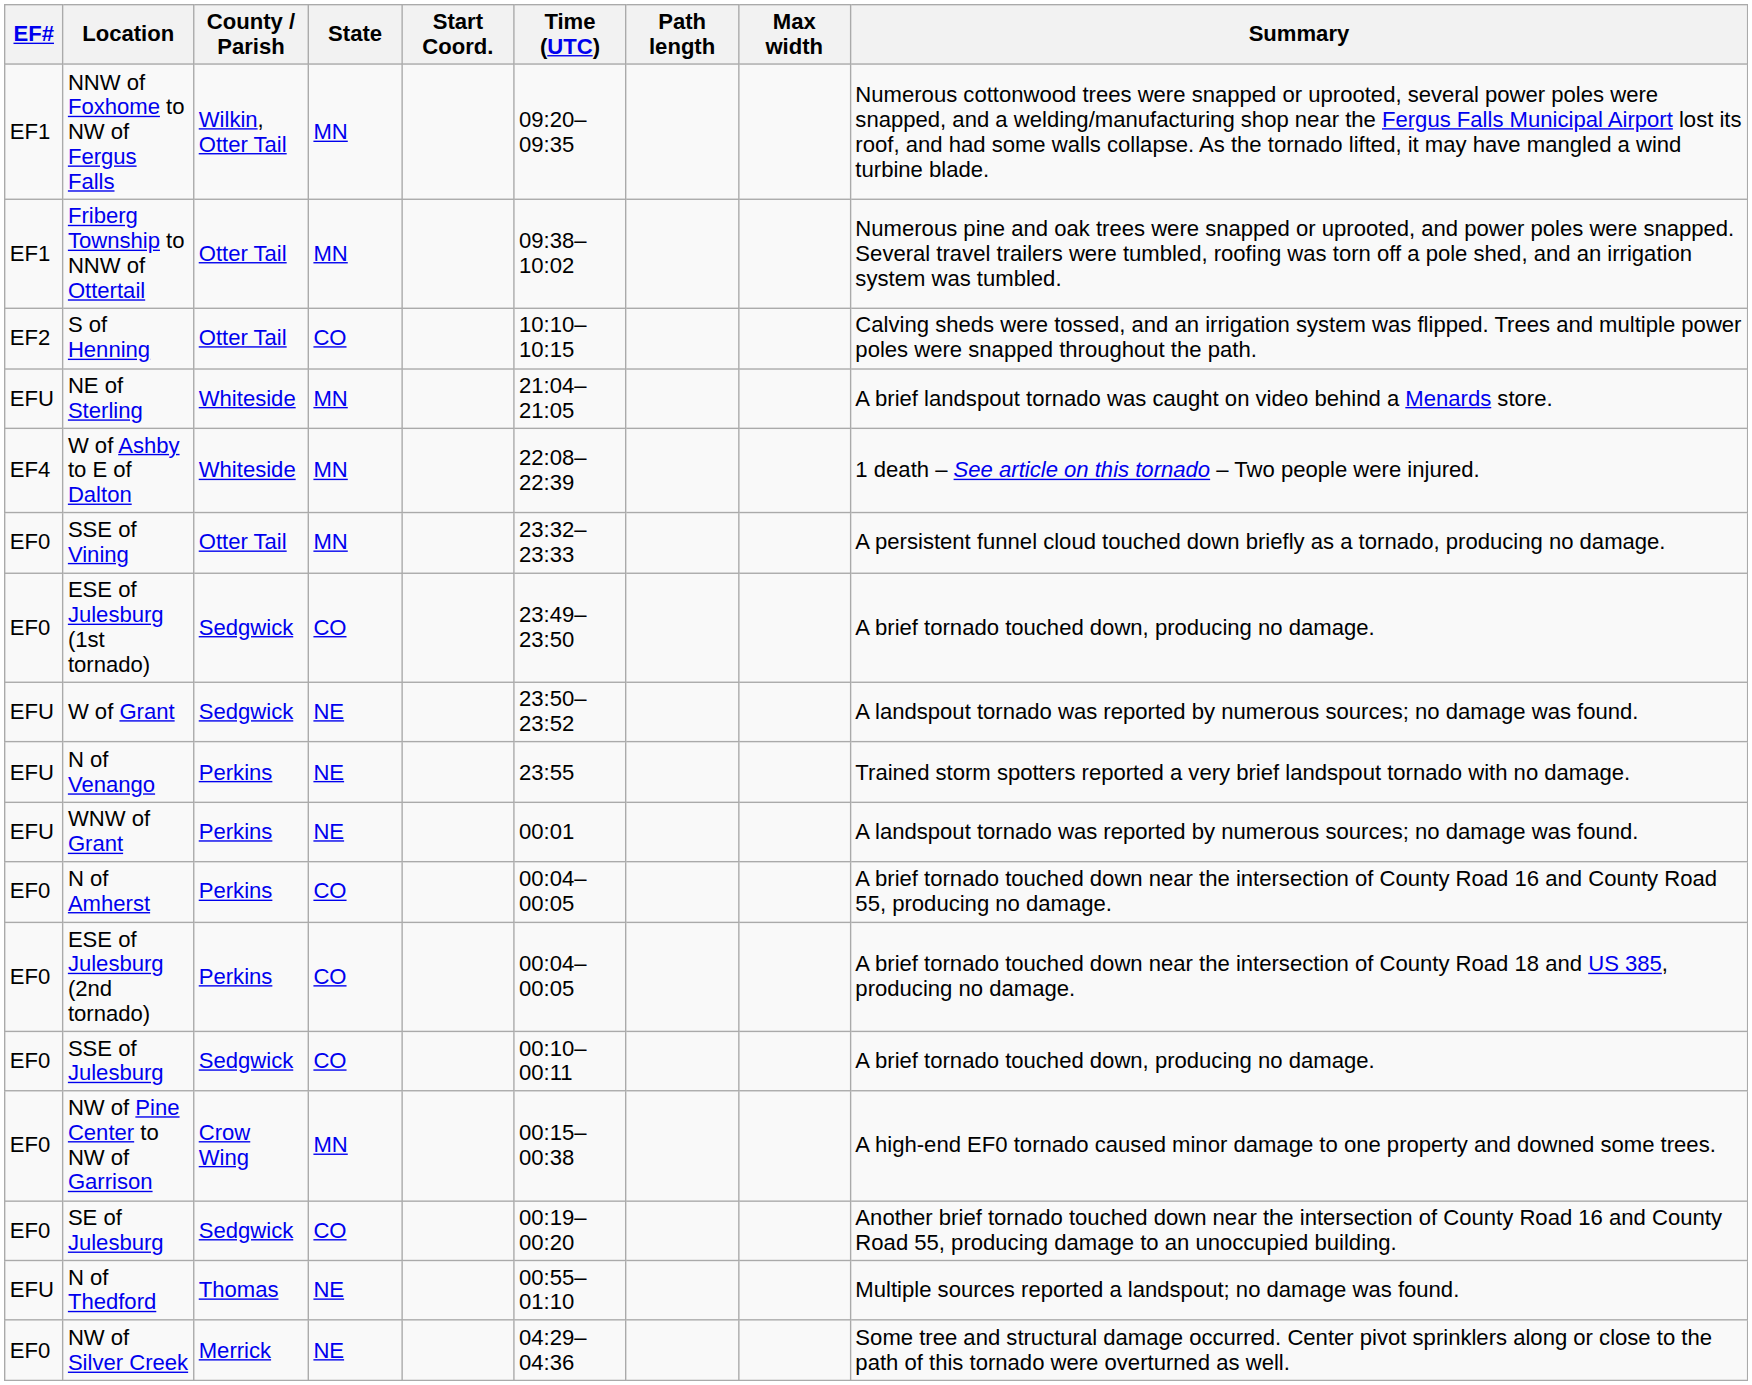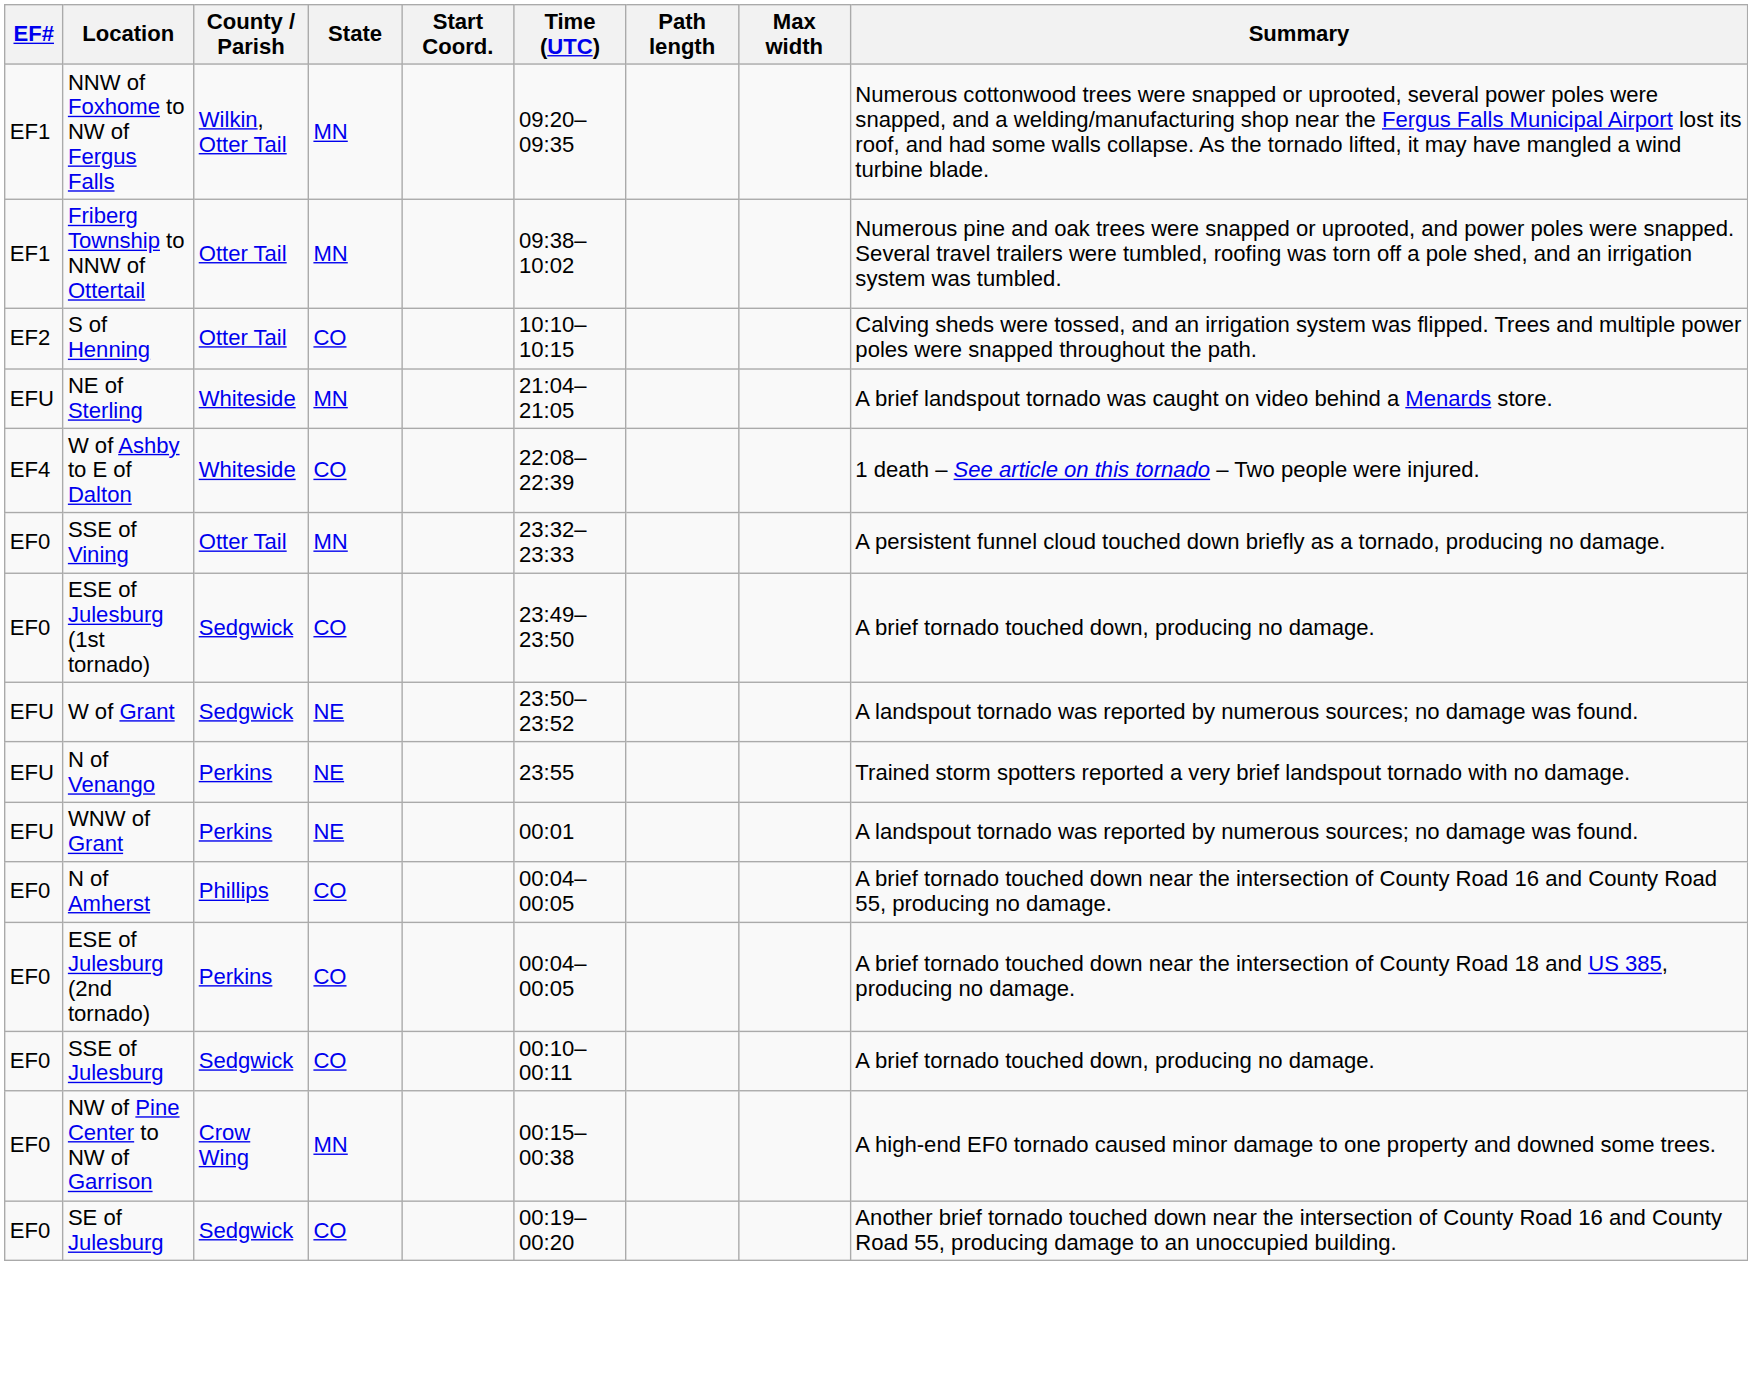(331, 470) MN -> (330, 470) CO
(236, 891) Perkins -> (234, 891) Phillips
- row: (112, 1290)
- row: (128, 1350)
